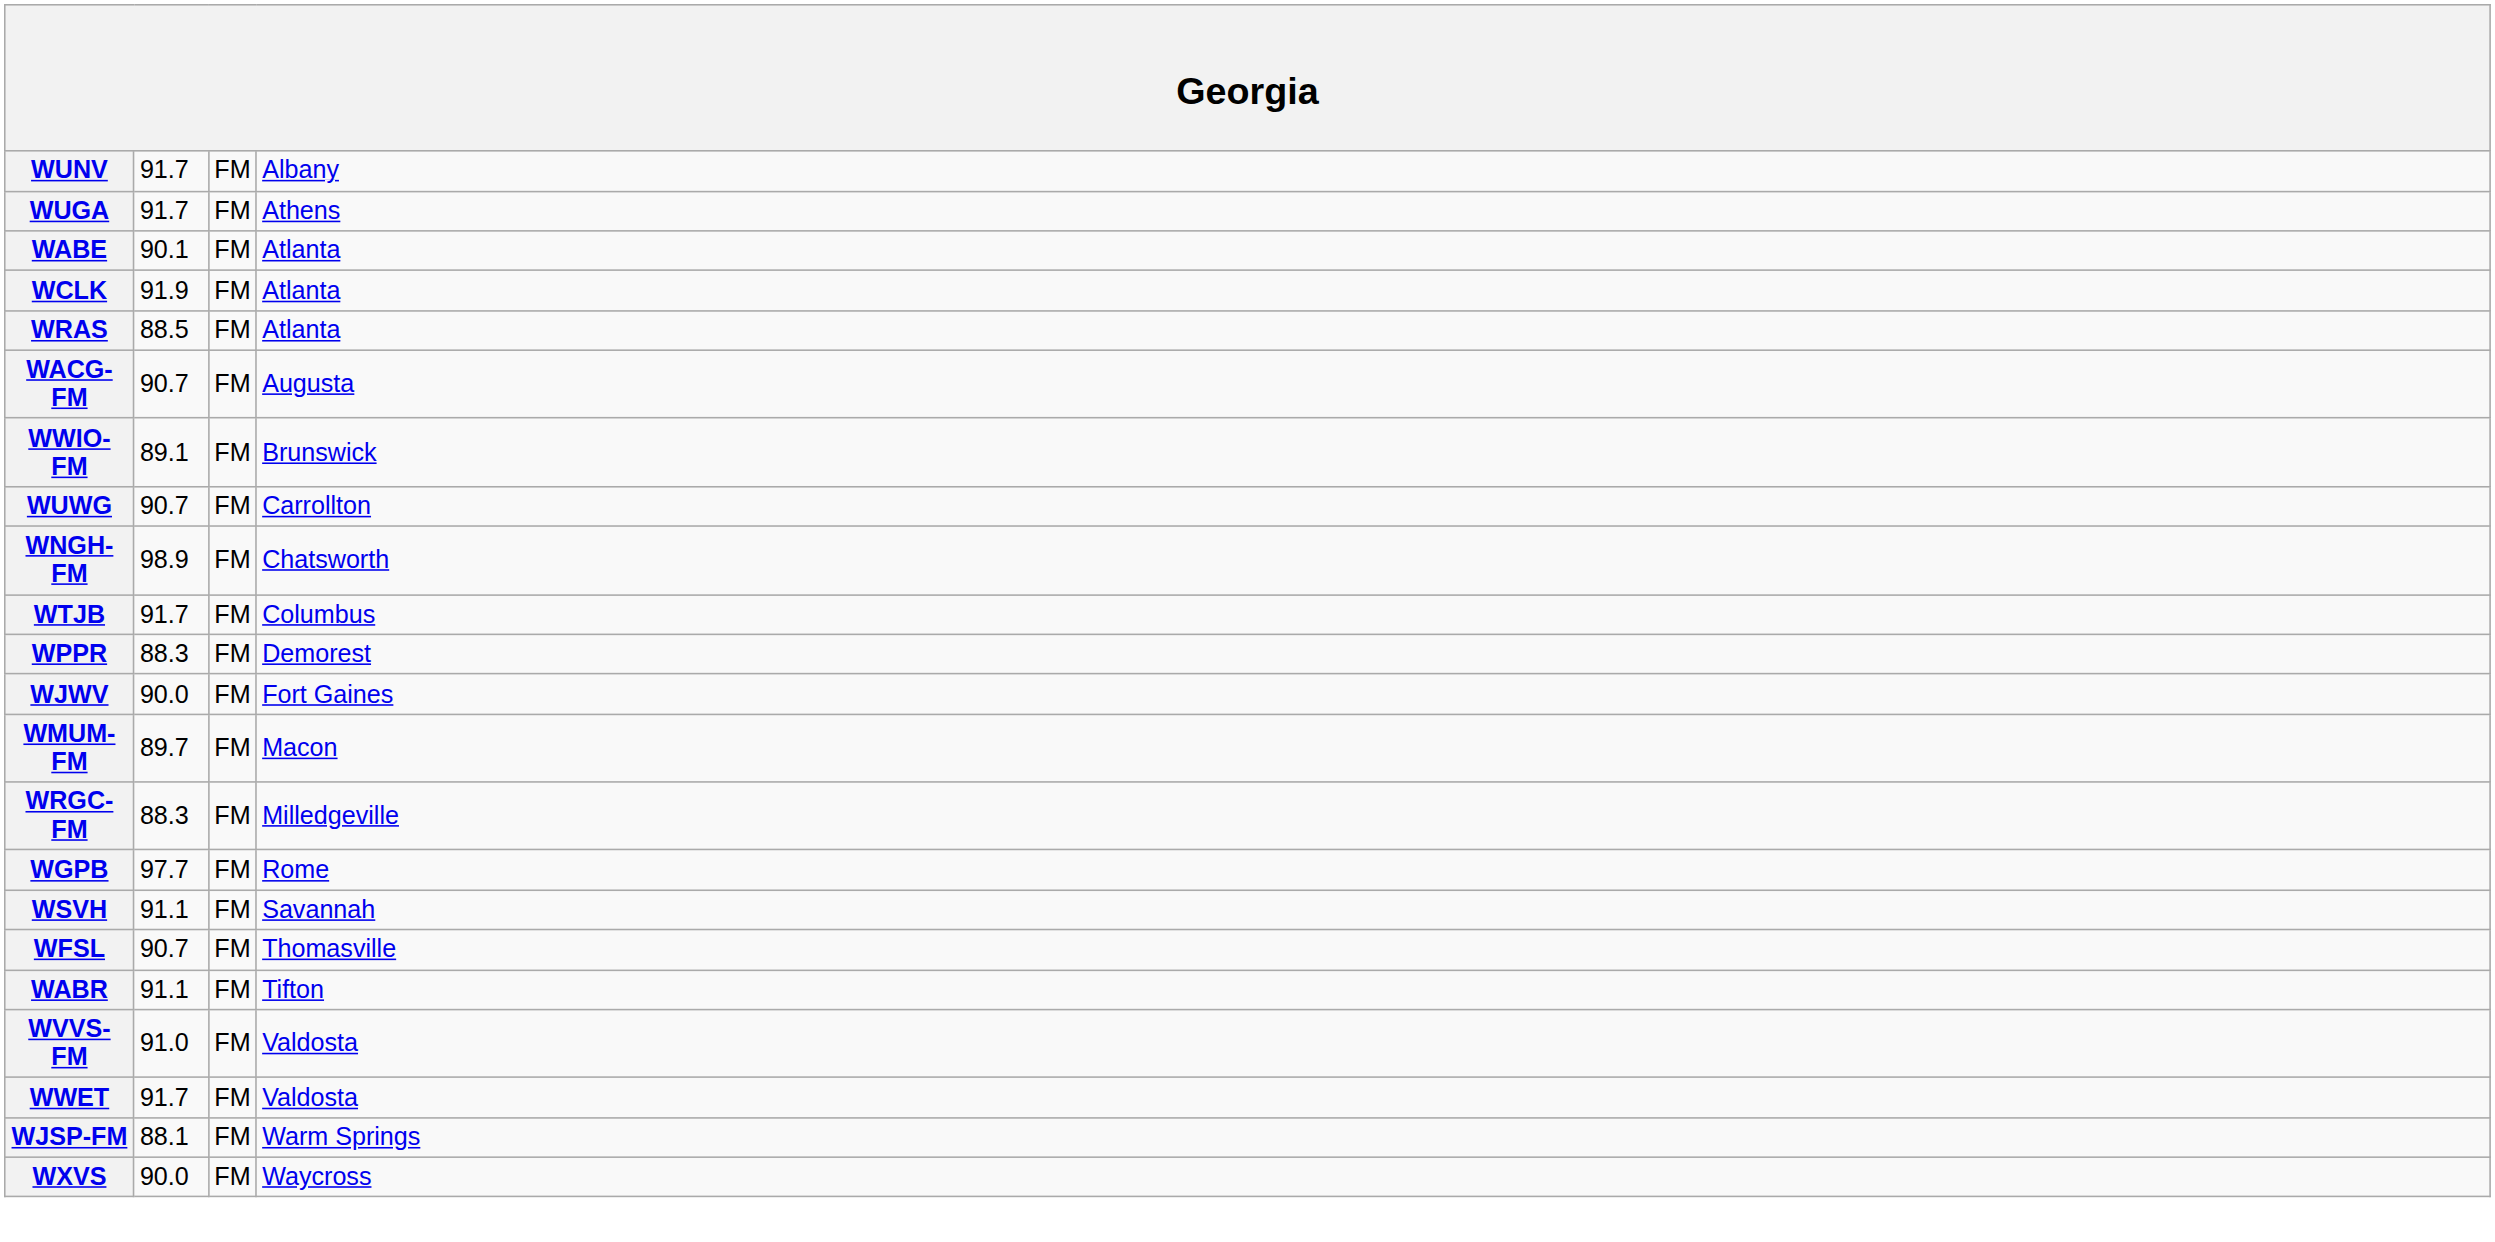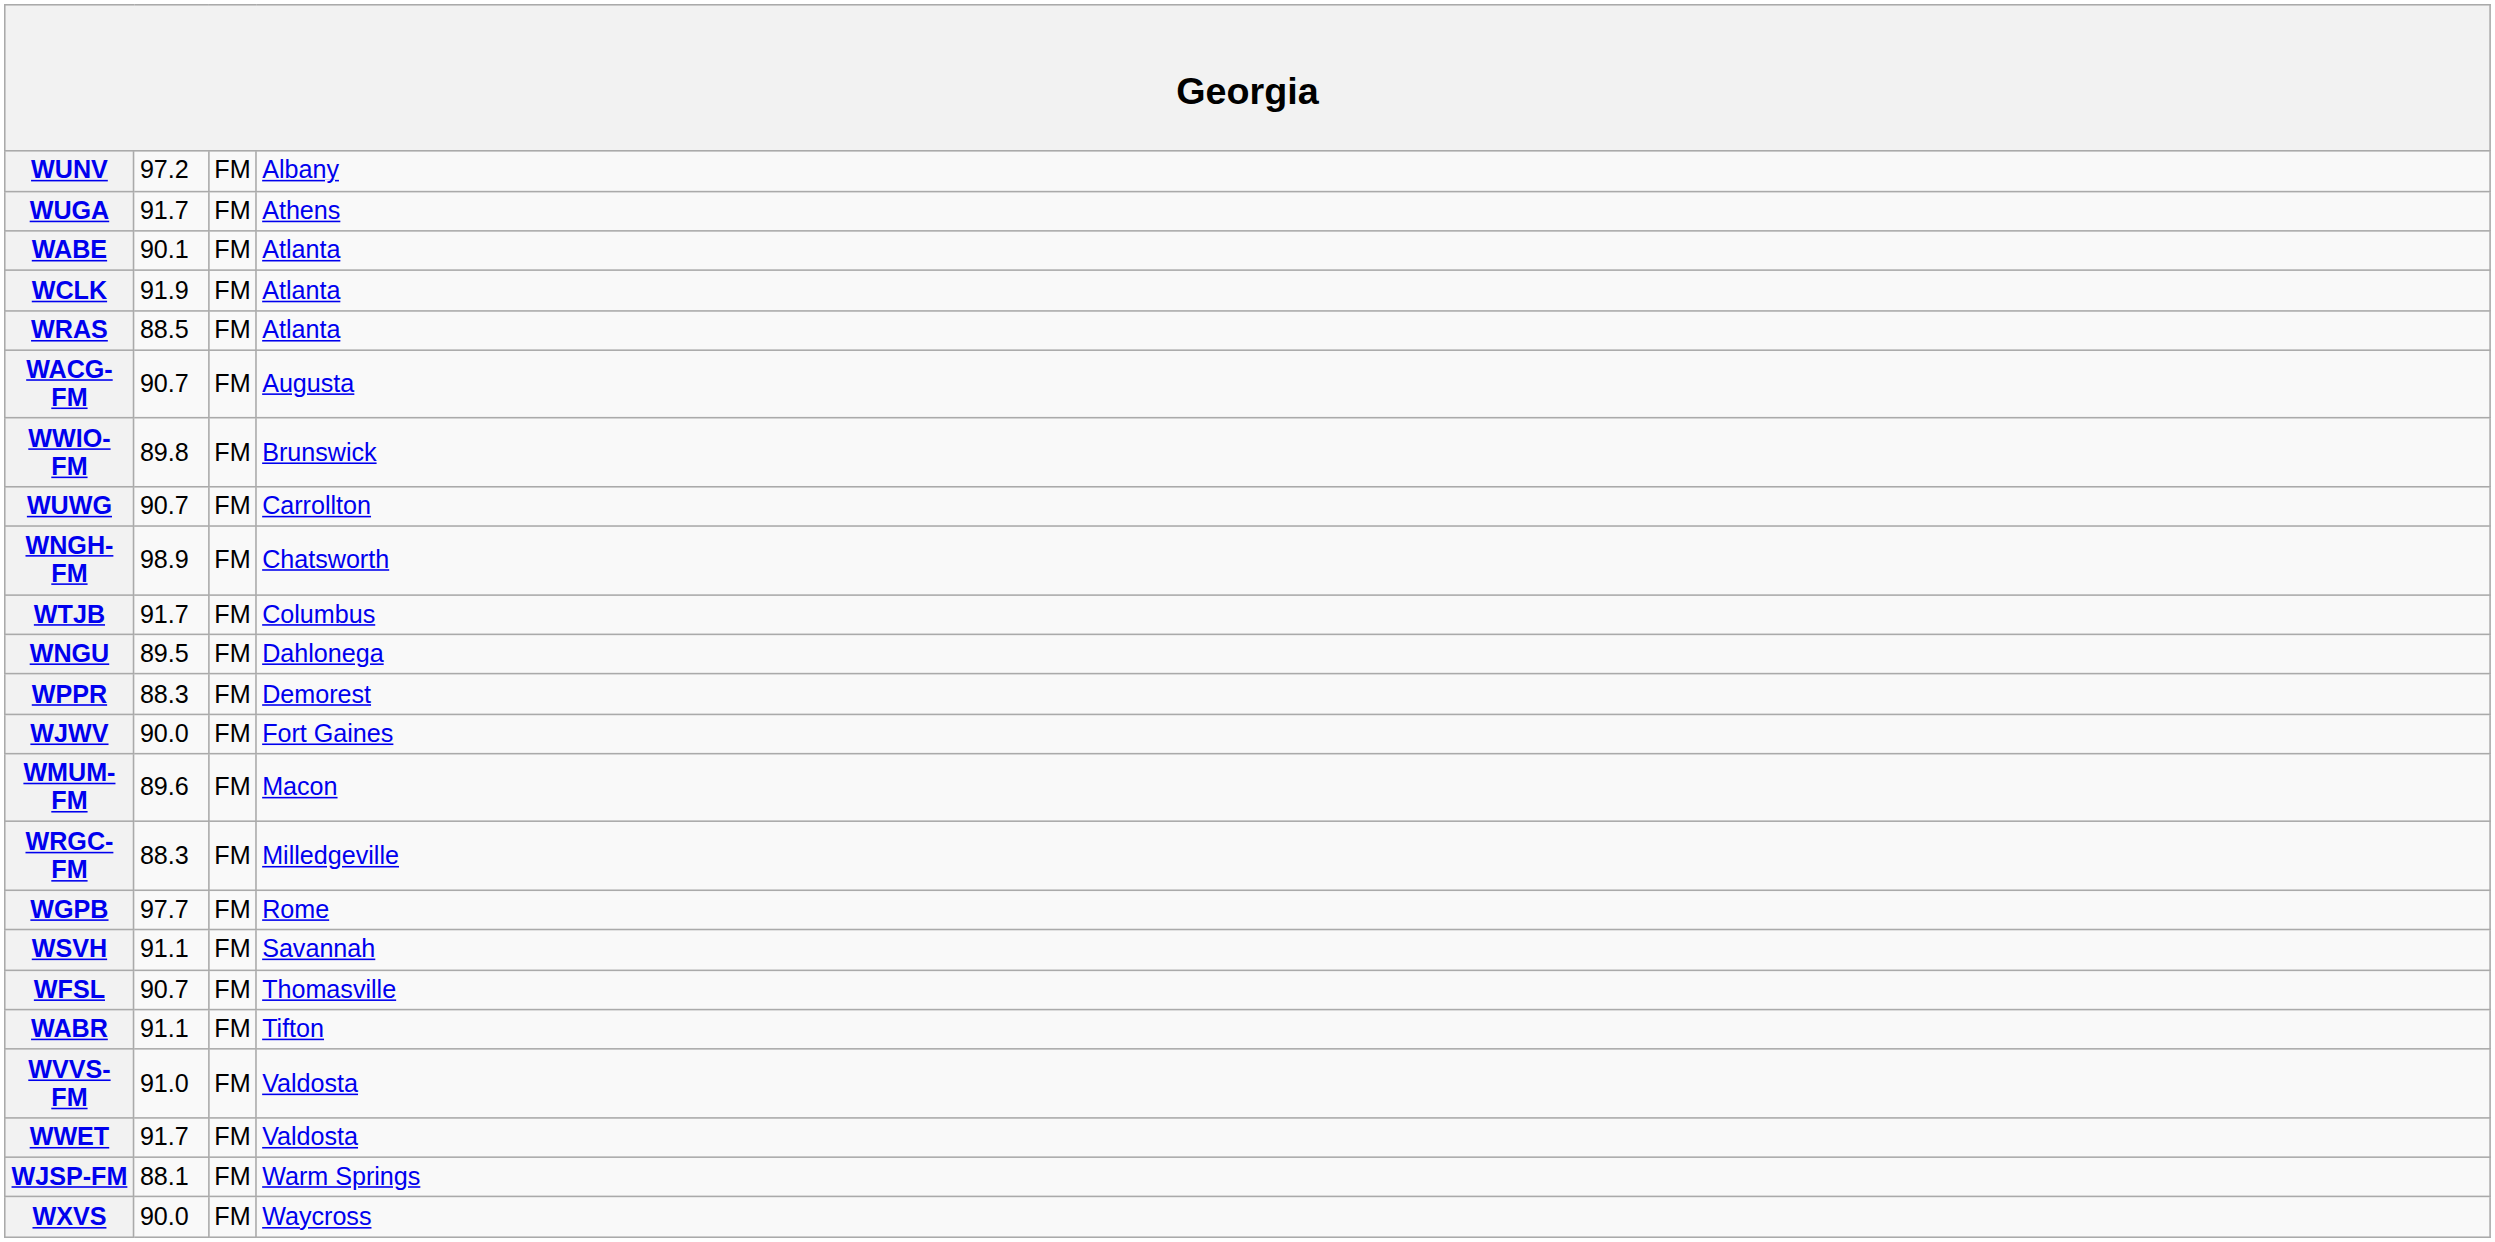(164, 170) 91.7 -> (164, 170) 97.2
(164, 452) 89.1 -> (164, 452) 89.8
+ row: (69, 653)
(164, 747) 89.7 -> (164, 787) 89.6
